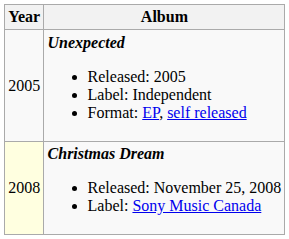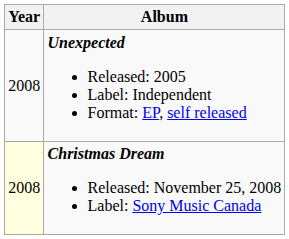(24, 85) 2005 -> (24, 85) 2008
